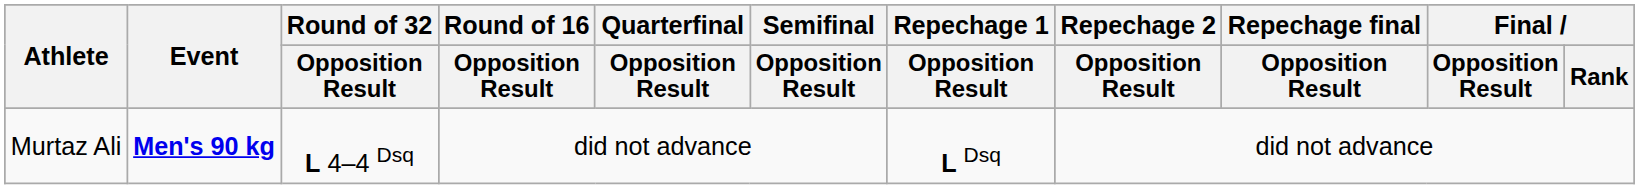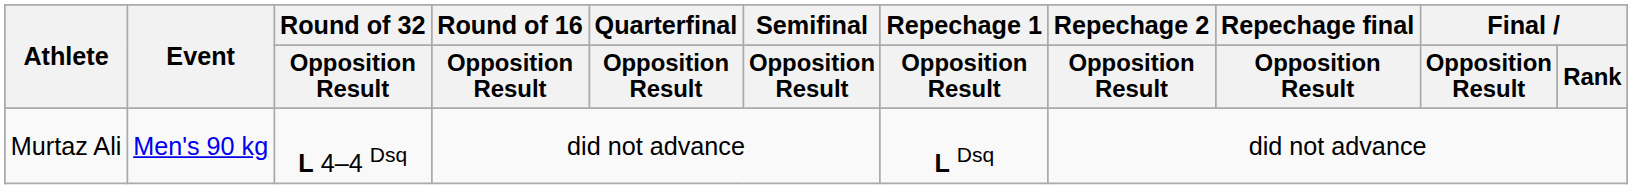(204, 146) bold -> (201, 146) normal
